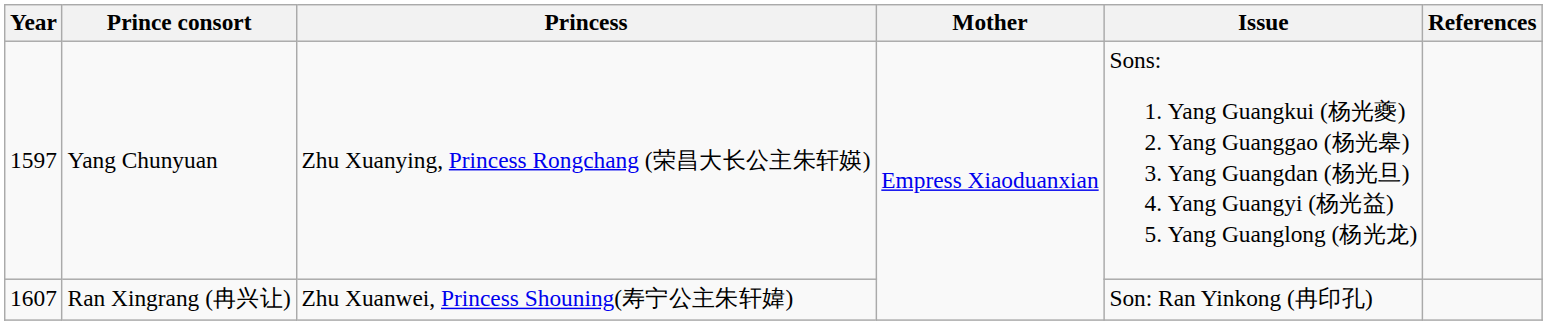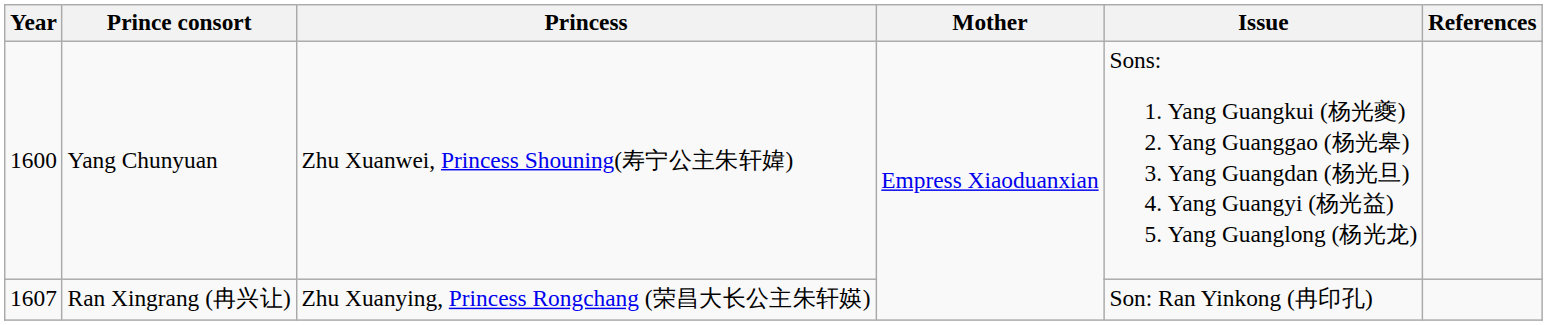(33, 160) 1597 -> (33, 160) 1600
(586, 159) Zhu Xuanying, Princess Rongchang (荣昌大长公主朱轩媖) -> (547, 159) Zhu Xuanwei, Princess Shouning(寿宁公主朱轩媁)
(547, 298) Zhu Xuanwei, Princess Shouning(寿宁公主朱轩媁) -> (586, 298) Zhu Xuanying, Princess Rongchang (荣昌大长公主朱轩媖)
